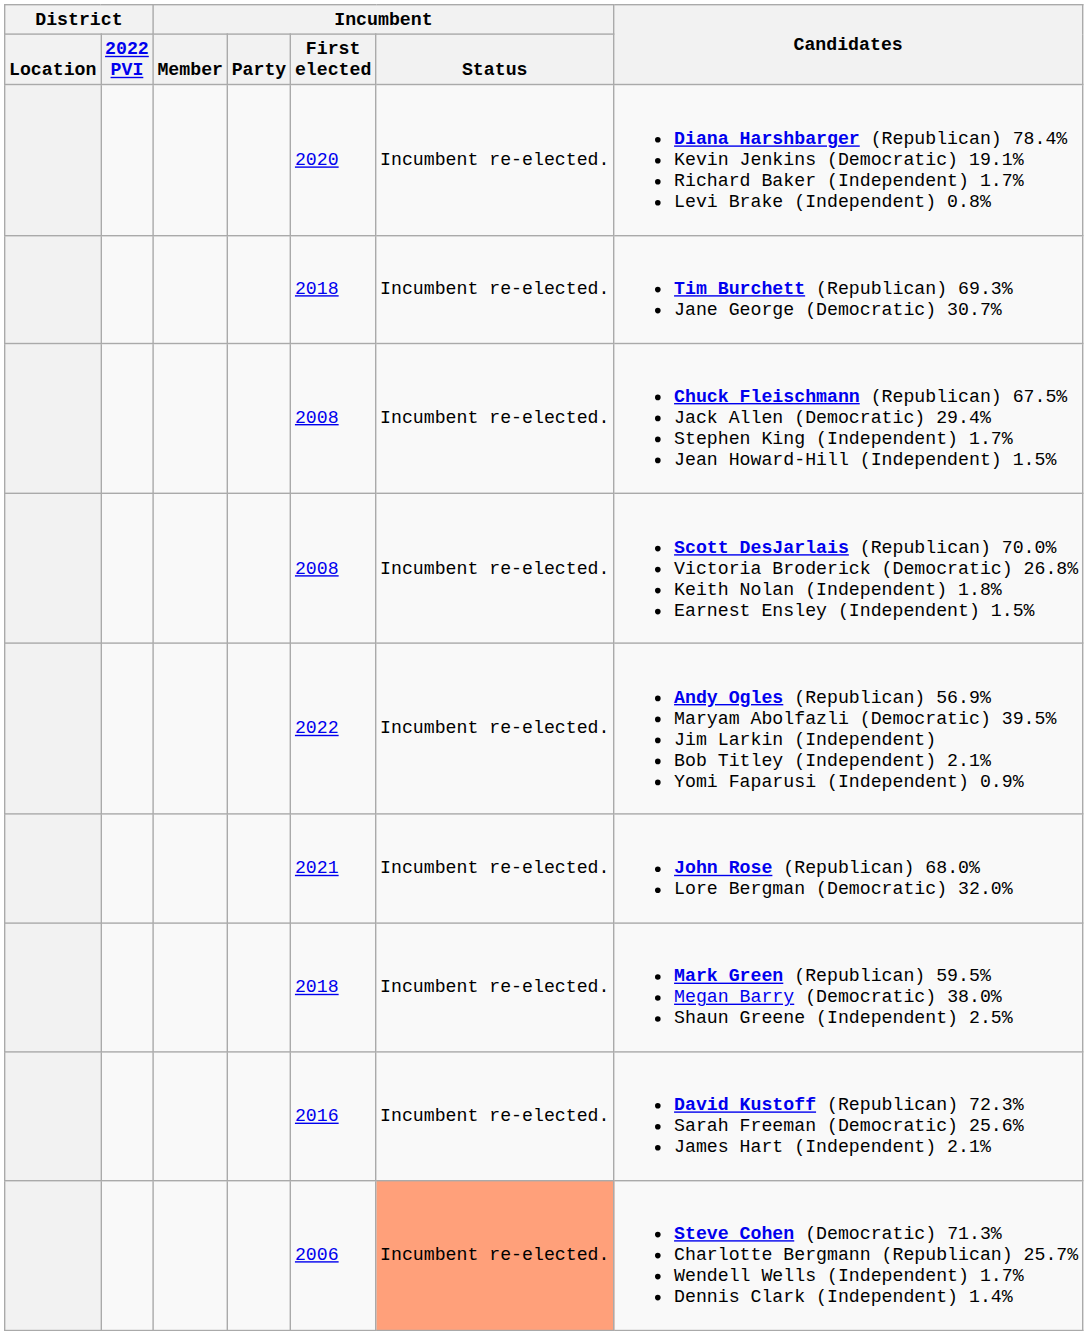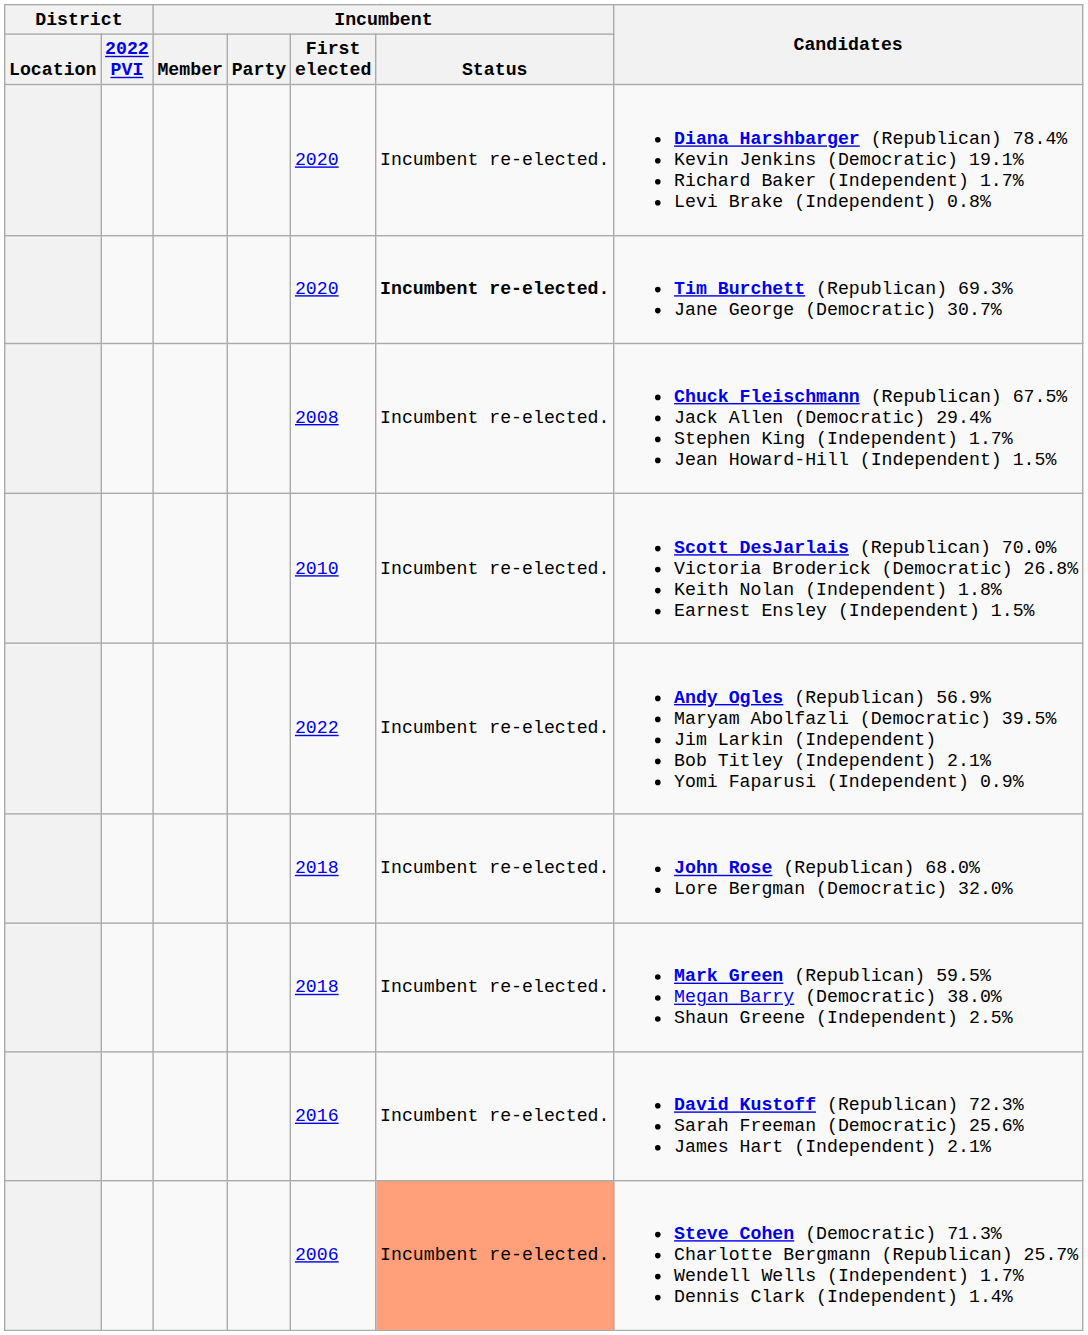(317, 289) 2018 -> (317, 289) 2020
(495, 289) normal -> (495, 289) bold
(317, 568) 2008 -> (317, 568) 2010
(317, 868) 2021 -> (317, 868) 2018
